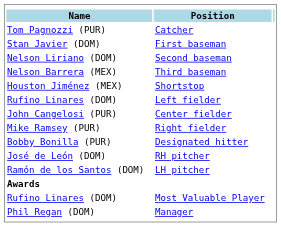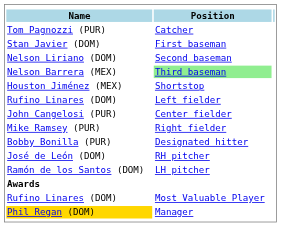(191, 72) no background -> (191, 72) lightgreen background
(51, 212) no background -> (51, 212) gold background
